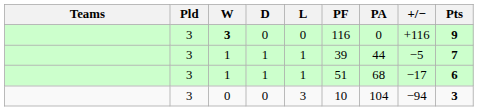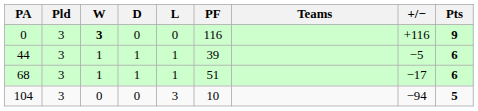columns swapped: (87, 14) <-> (379, 14)
(455, 55) 7 -> (455, 55) 6
(455, 95) 3 -> (455, 95) 5
